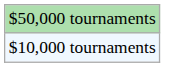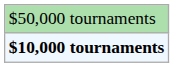(82, 47) normal -> (87, 47) bold
